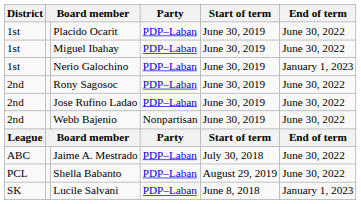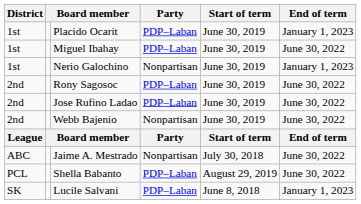(313, 31) June 30, 2022 -> (318, 31) January 1, 2023
(170, 66) PDP–Laban -> (170, 66) Nonpartisan
(170, 155) PDP–Laban -> (170, 155) Nonpartisan
